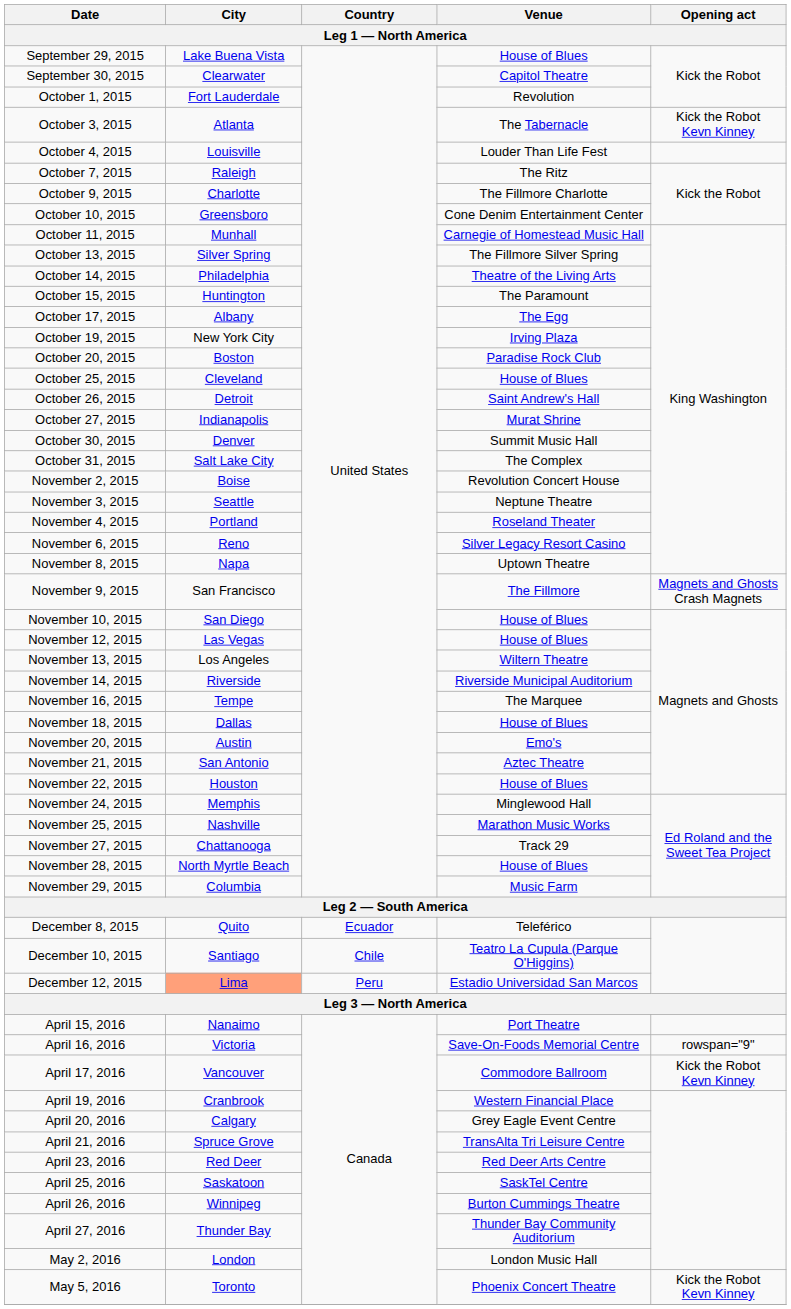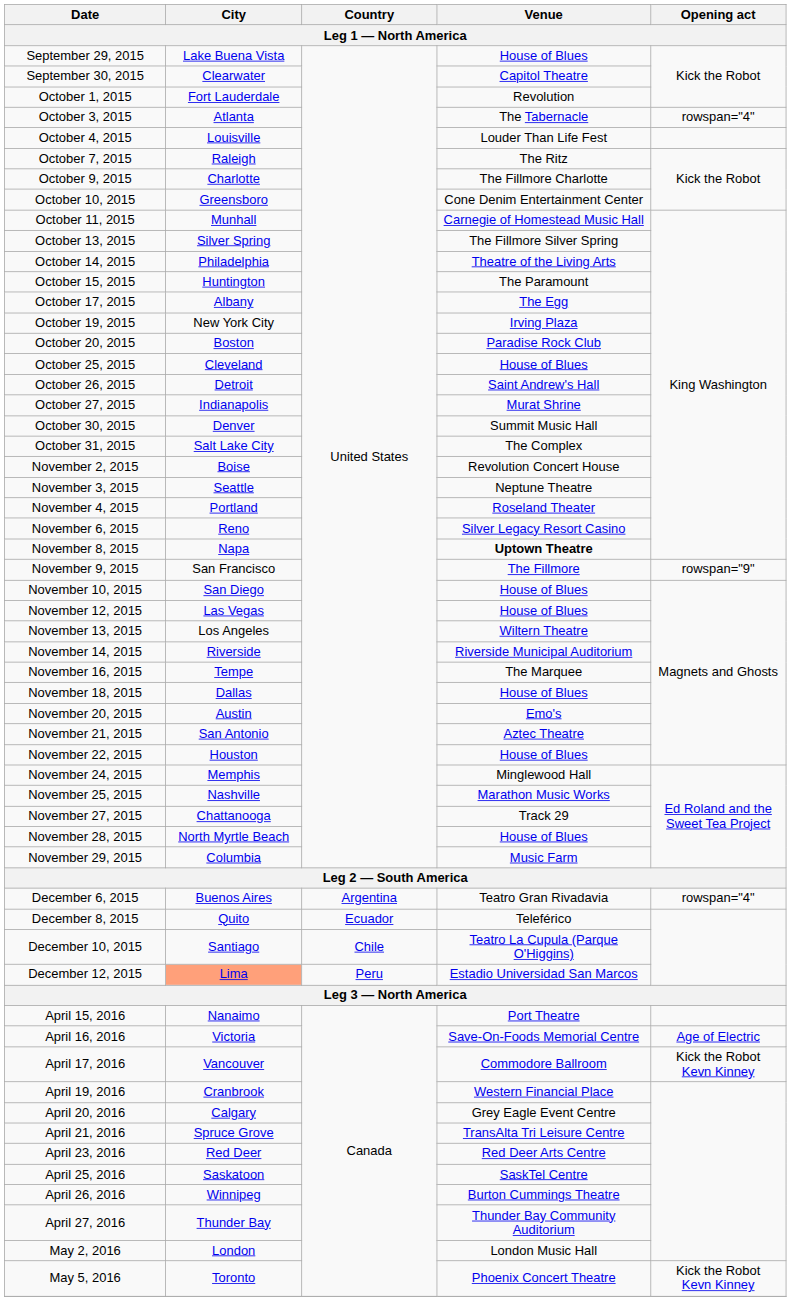(718, 124) Kick the Robot Kevn Kinney -> (718, 117) rowspan="4"
(544, 563) normal -> (544, 549) bold
(718, 591) Magnets and Ghosts Crash Magnets -> (718, 569) rowspan="9"
+ row: (85, 898)
(718, 1045) rowspan="9" -> (718, 1036) Age of Electric
